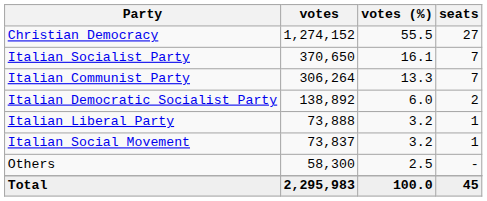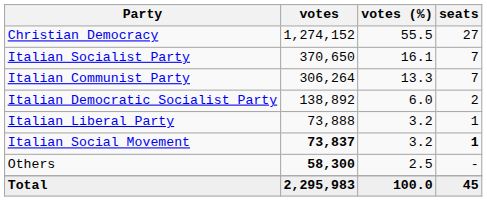(331, 144) normal -> (331, 144) bold
(475, 144) normal -> (475, 144) bold
(331, 165) normal -> (331, 165) bold
